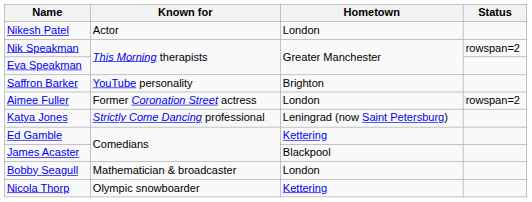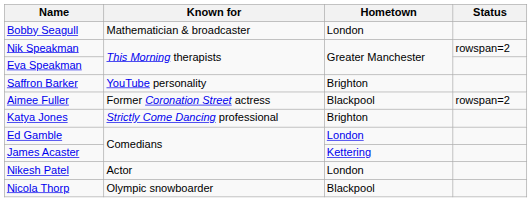rows swapped: (42, 170) <-> (38, 30)
(301, 100) London -> (351, 100) Blackpool
(365, 118) Leningrad (now Saint Petersburg) -> (347, 118) Brighton
(305, 135) Kettering -> (345, 135) London
(307, 153) Blackpool -> (349, 153) Kettering
(305, 188) Kettering -> (351, 188) Blackpool
